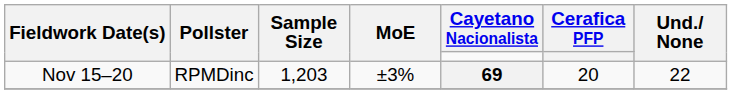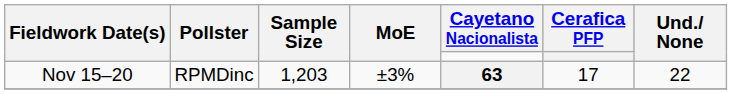(492, 74) 69 -> (492, 74) 63
(588, 74) 20 -> (588, 74) 17
